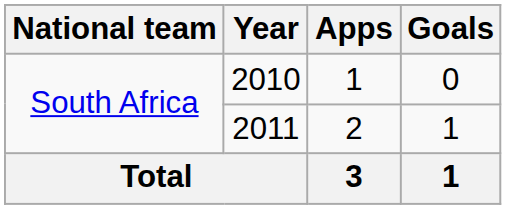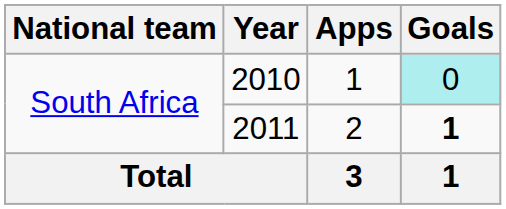(451, 78) no background -> (451, 78) paleturquoise background
(451, 128) normal -> (451, 128) bold
